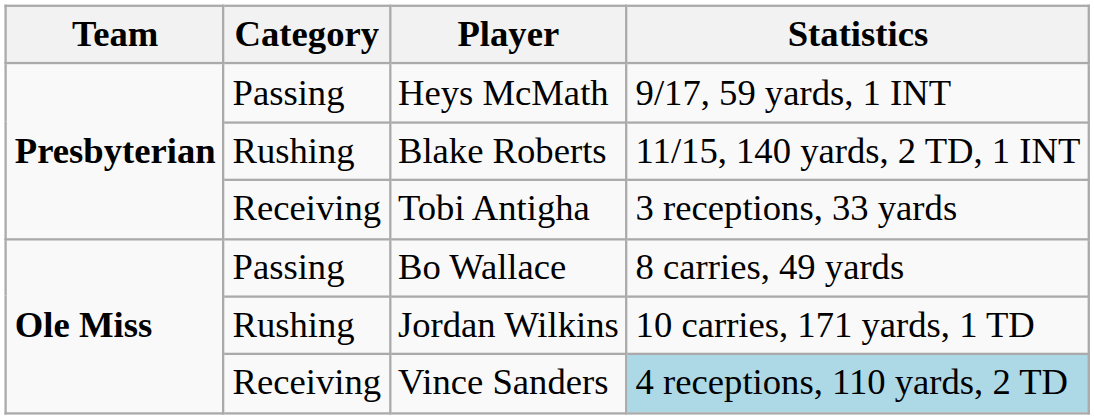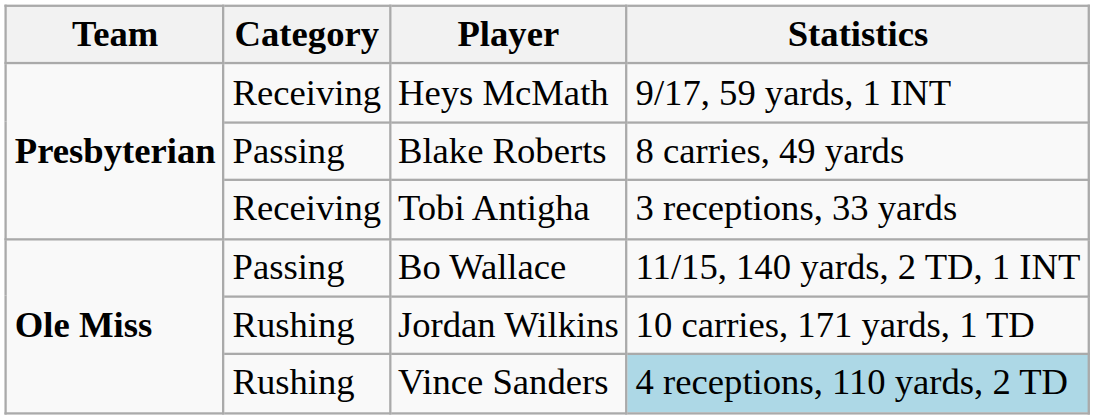(289, 92) Passing -> (307, 92) Receiving
(294, 150) Rushing -> (289, 150) Passing
(858, 150) 11/15, 140 yards, 2 TD, 1 INT -> (770, 150) 8 carries, 49 yards
(770, 266) 8 carries, 49 yards -> (858, 266) 11/15, 140 yards, 2 TD, 1 INT
(307, 382) Receiving -> (294, 382) Rushing
